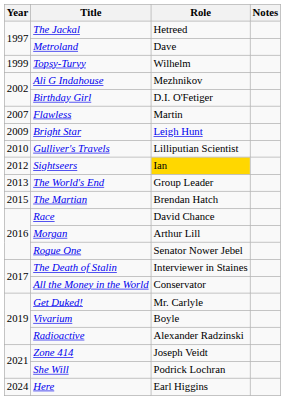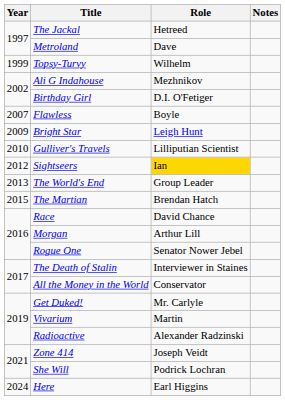(168, 115) Martin -> (166, 115) Boyle
(166, 319) Boyle -> (168, 319) Martin
